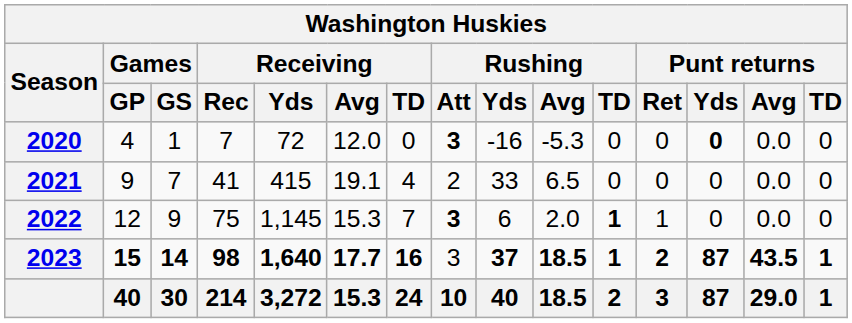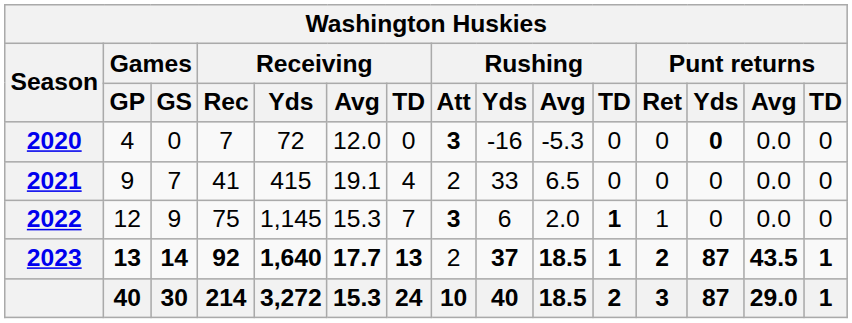(174, 141) 1 -> (174, 141) 0
(127, 258) 15 -> (127, 258) 13
(226, 258) 98 -> (226, 258) 92
(409, 258) 16 -> (409, 258) 13
(454, 258) 3 -> (454, 258) 2
